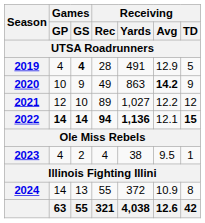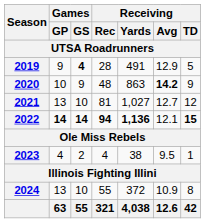(60, 66) 4 -> (60, 66) 9
(105, 84) 49 -> (105, 84) 48
(60, 102) 12 -> (60, 102) 13
(105, 102) 89 -> (105, 102) 81
(167, 102) 12.2 -> (167, 102) 12.7
(60, 191) 14 -> (60, 191) 13
(81, 191) 13 -> (81, 191) 10
